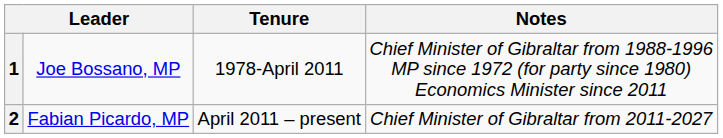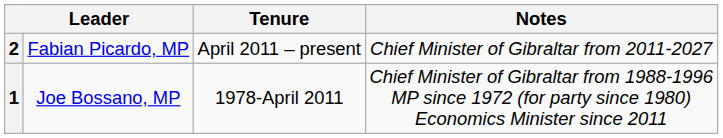rows swapped: (14, 68) <-> (14, 118)
